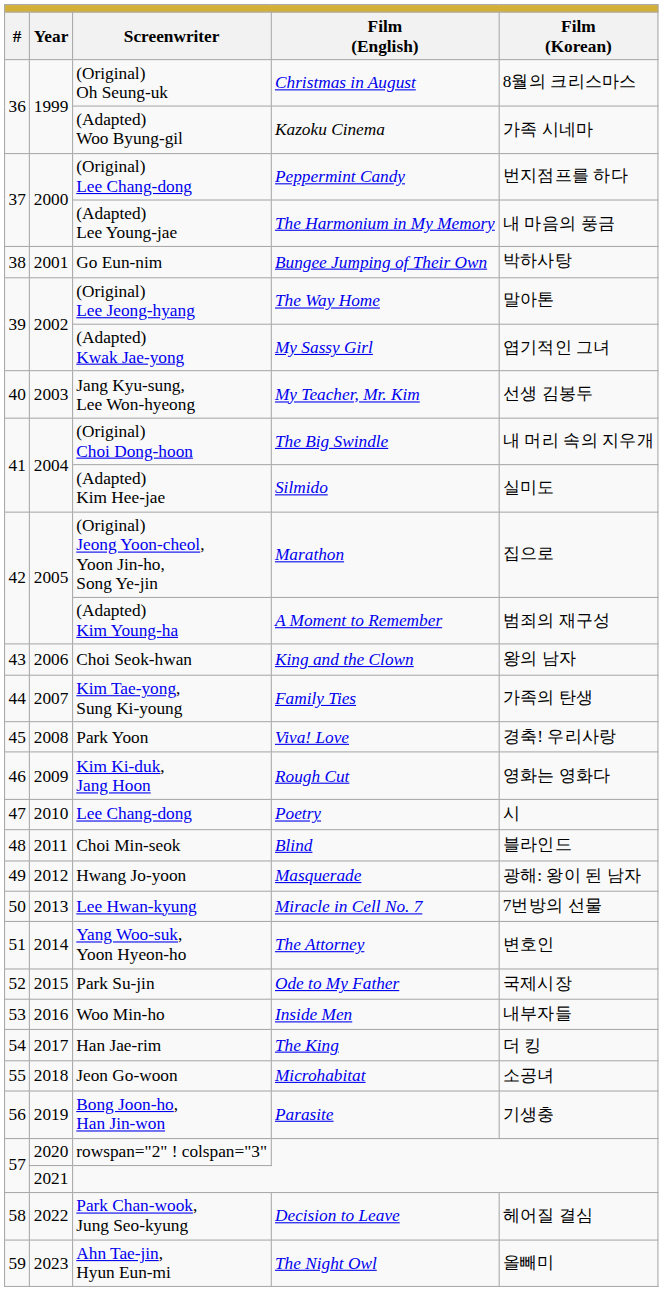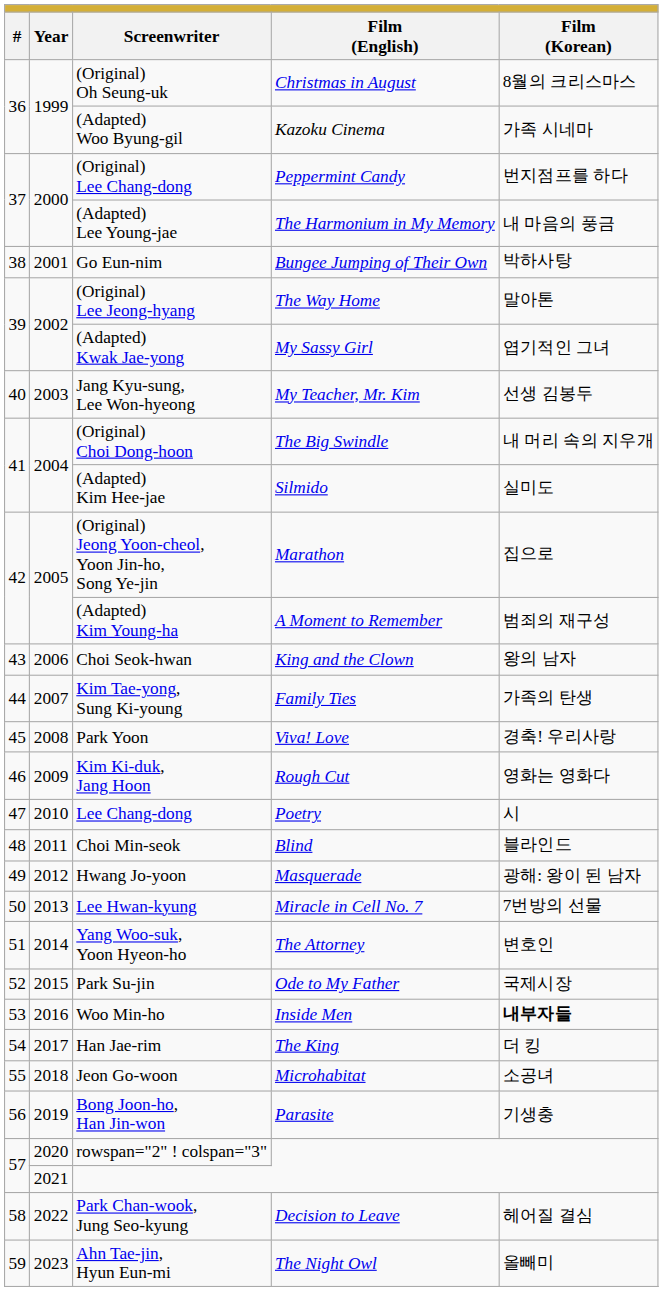(537, 1013) normal -> (537, 1013) bold
